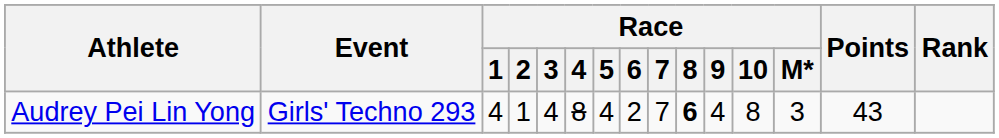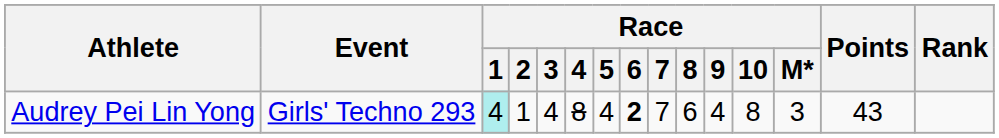(496, 112) no background -> (496, 112) paleturquoise background
(634, 112) normal -> (634, 112) bold
(690, 112) bold -> (690, 112) normal
